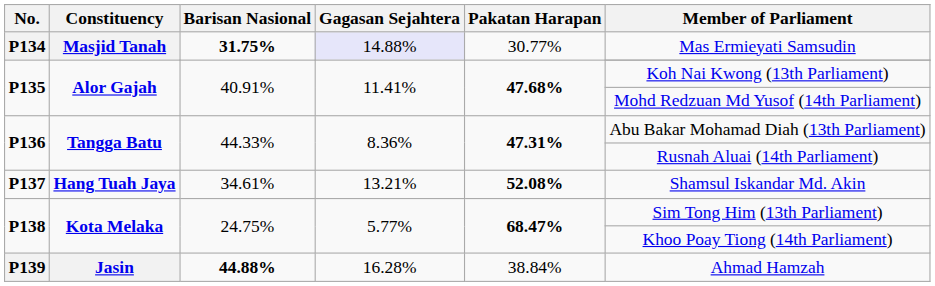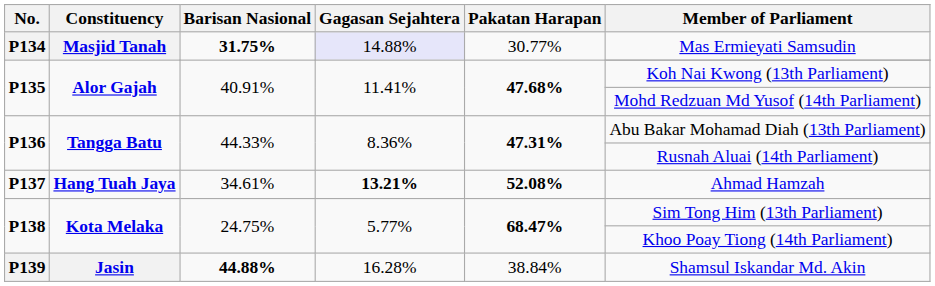(390, 184) normal -> (390, 184) bold
(768, 184) Shamsul Iskandar Md. Akin -> (768, 184) Ahmad Hamzah
(768, 267) Ahmad Hamzah -> (768, 267) Shamsul Iskandar Md. Akin
